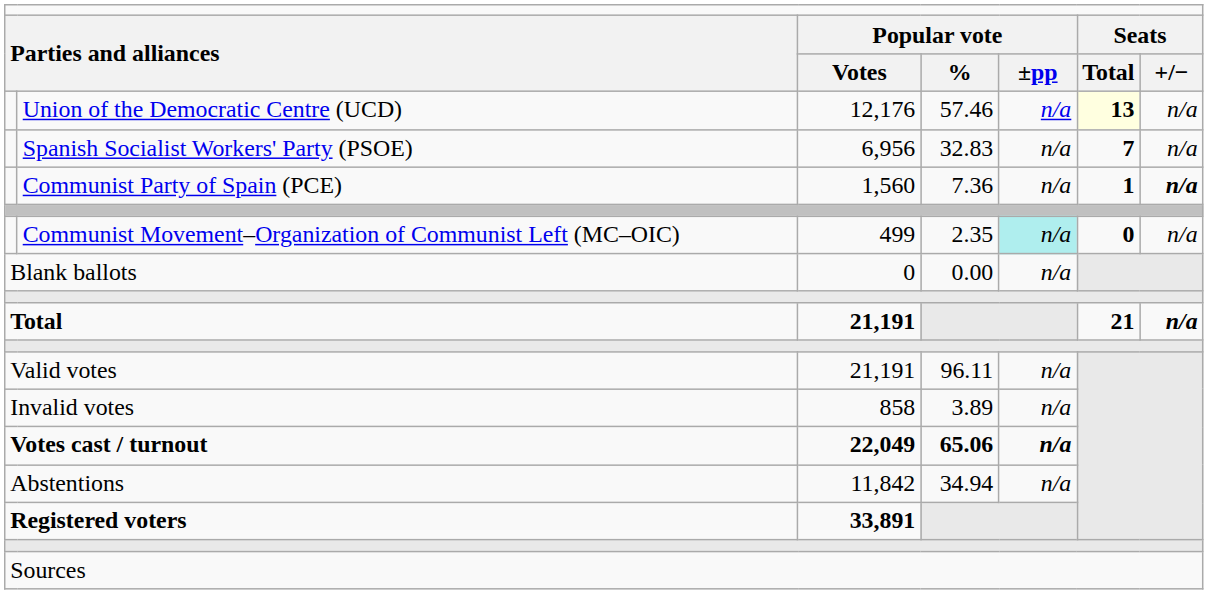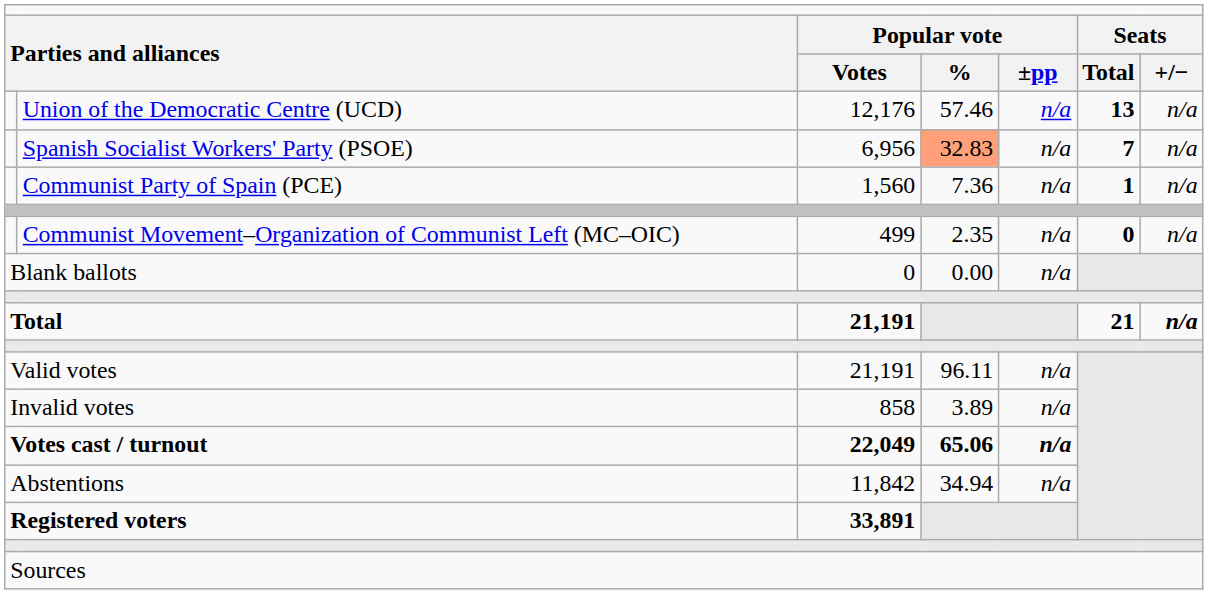(1123, 110) lightyellow background -> (1123, 110) no background
(966, 147) no background -> (966, 147) lightsalmon background
(1182, 185) bold -> (1182, 185) normal
(1056, 234) paleturquoise background -> (1056, 234) no background
